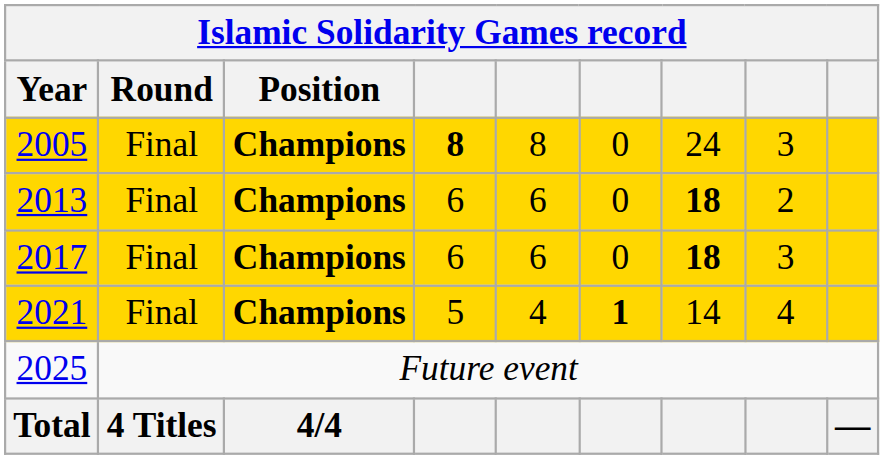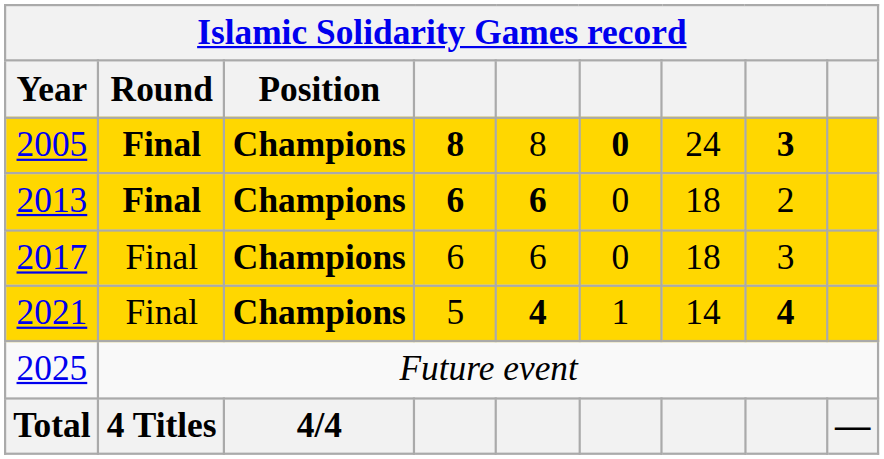(162, 144) normal -> (162, 144) bold
(620, 144) normal -> (620, 144) bold
(786, 144) normal -> (786, 144) bold
(162, 200) normal -> (162, 200) bold
(455, 200) normal -> (455, 200) bold
(538, 200) normal -> (538, 200) bold
(703, 200) bold -> (703, 200) normal
(703, 256) bold -> (703, 256) normal
(538, 312) normal -> (538, 312) bold
(620, 312) bold -> (620, 312) normal
(786, 312) normal -> (786, 312) bold
